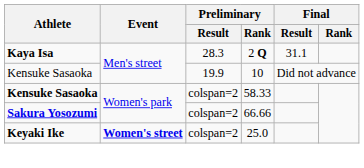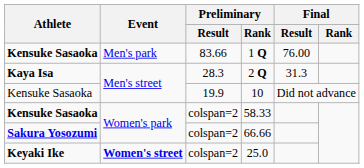+ row: (257, 53)
(296, 53) 31.1 -> (296, 73) 31.3
